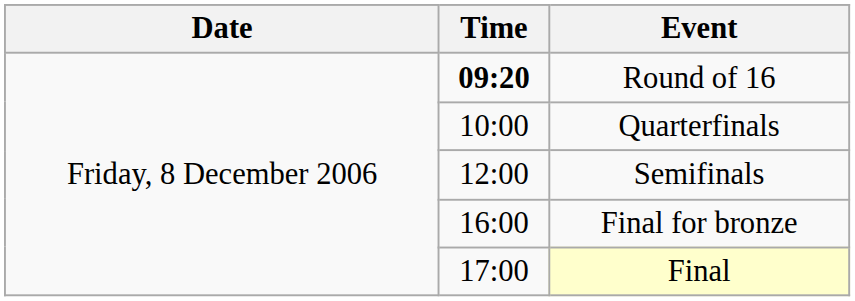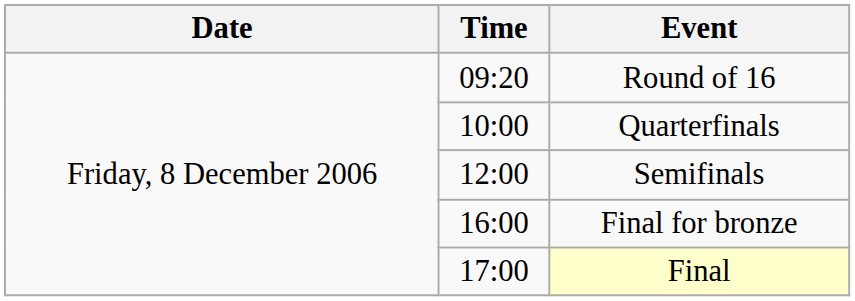(494, 77) bold -> (494, 77) normal
